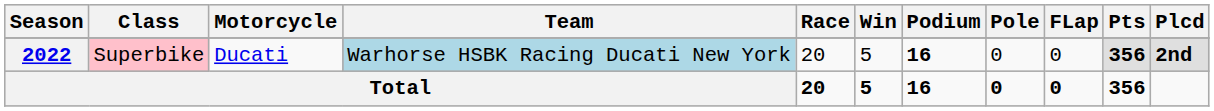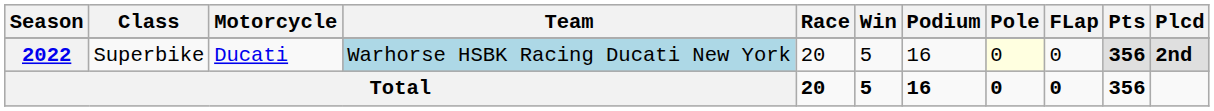(149, 55) pink background -> (149, 55) no background
(919, 55) bold -> (919, 55) normal
(996, 55) no background -> (996, 55) lightyellow background
